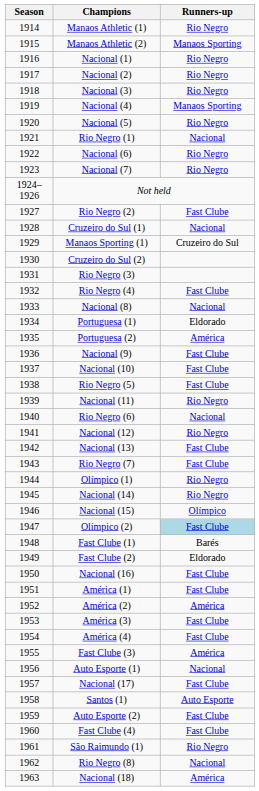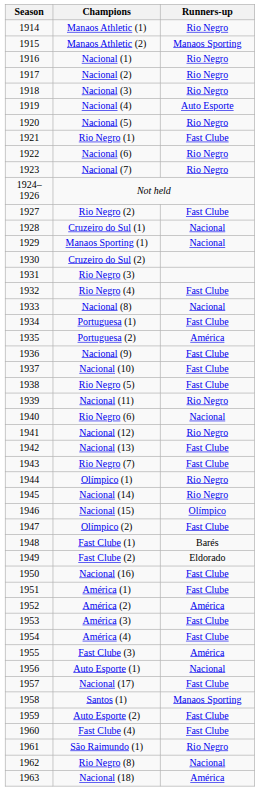(207, 106) Manaos Sporting -> (207, 106) Auto Esporte
(207, 138) Nacional -> (207, 138) Fast Clube
(207, 243) Cruzeiro do Sul -> (207, 243) Nacional
(207, 322) Eldorado -> (207, 322) Fast Clube
(207, 526) lightblue background -> (207, 526) no background
(207, 700) Auto Esporte -> (207, 700) Manaos Sporting
